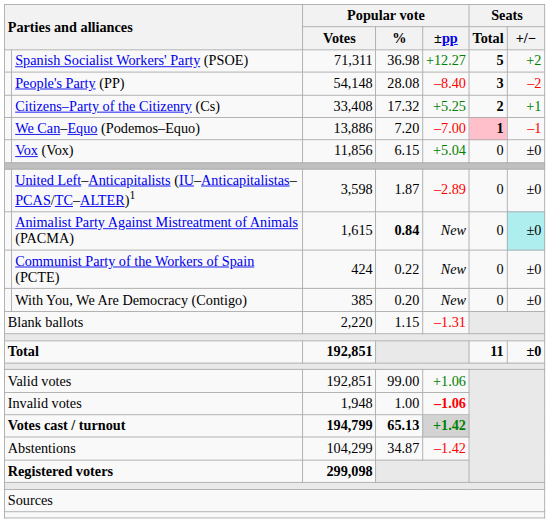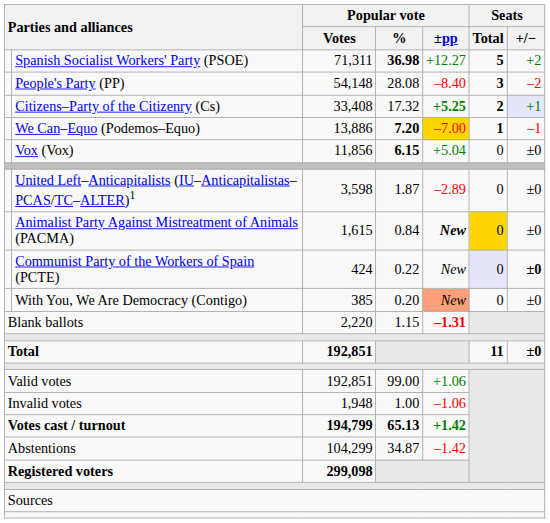(403, 60) normal -> (403, 60) bold
(449, 106) normal -> (449, 106) bold
(534, 106) no background -> (534, 106) lavender background
(407, 128) normal -> (407, 128) bold
(450, 128) no background -> (450, 128) gold background
(500, 128) pink background -> (500, 128) no background
(407, 151) normal -> (407, 151) bold
(407, 230) bold -> (407, 230) normal
(453, 230) normal -> (453, 230) bold
(500, 230) no background -> (500, 230) gold background
(534, 230) paleturquoise background -> (534, 230) no background
(500, 269) no background -> (500, 269) lavender background
(534, 269) normal -> (534, 269) bold
(453, 300) no background -> (453, 300) lightsalmon background
(450, 322) normal -> (450, 322) bold
(450, 403) bold -> (450, 403) normal
(449, 426) lightgrey background -> (449, 426) no background
